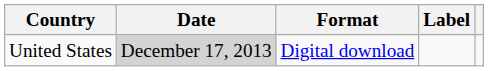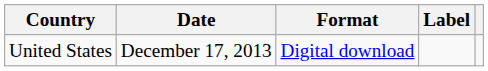(196, 50) lightgrey background -> (196, 50) no background
